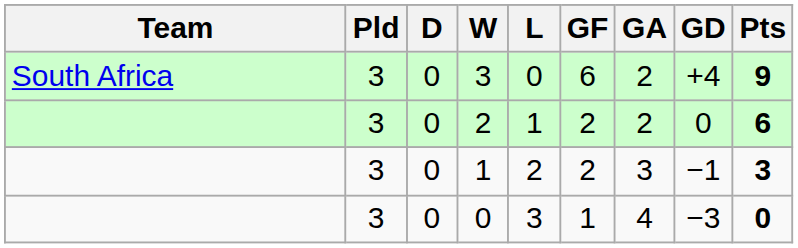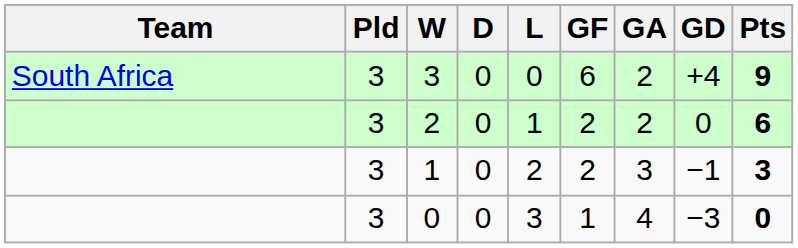columns swapped: (483, 28) <-> (432, 28)
